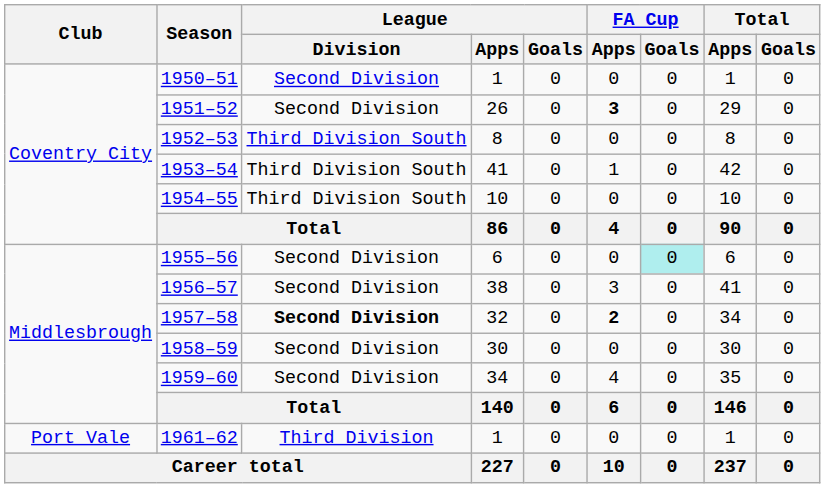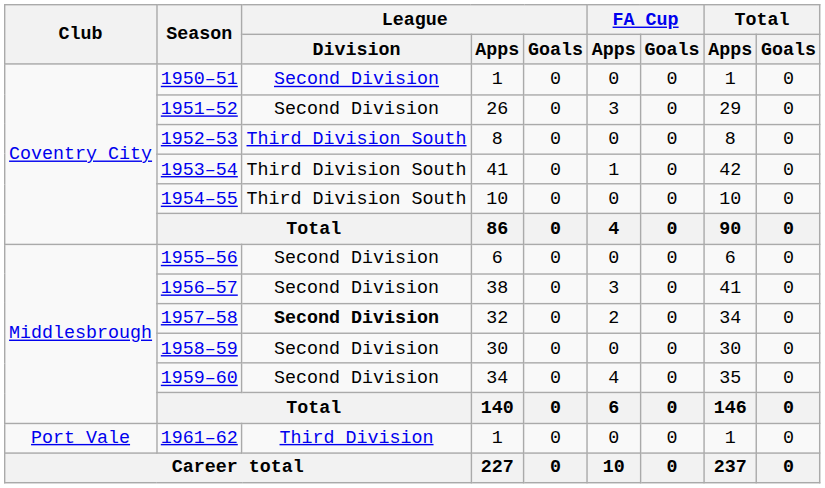(614, 109) bold -> (614, 109) normal
(672, 259) paleturquoise background -> (672, 259) no background
(614, 318) bold -> (614, 318) normal
